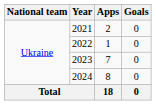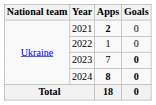(108, 28) normal -> (108, 28) bold
(136, 60) normal -> (136, 60) bold
(108, 76) normal -> (108, 76) bold
(136, 76) normal -> (136, 76) bold
